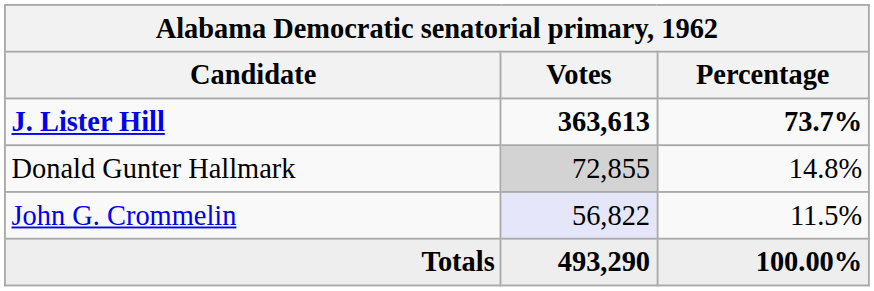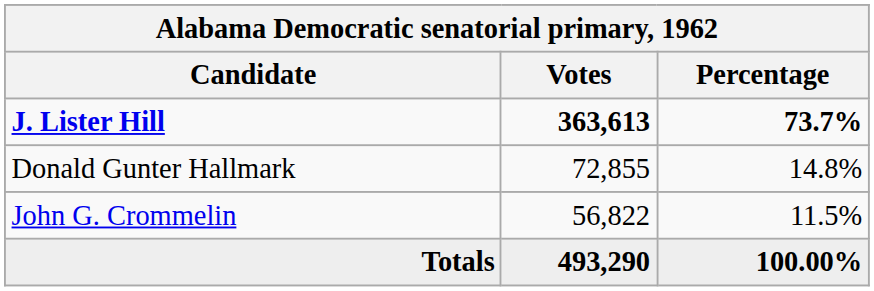(611, 168) lightgrey background -> (611, 168) no background
(611, 215) lavender background -> (611, 215) no background
